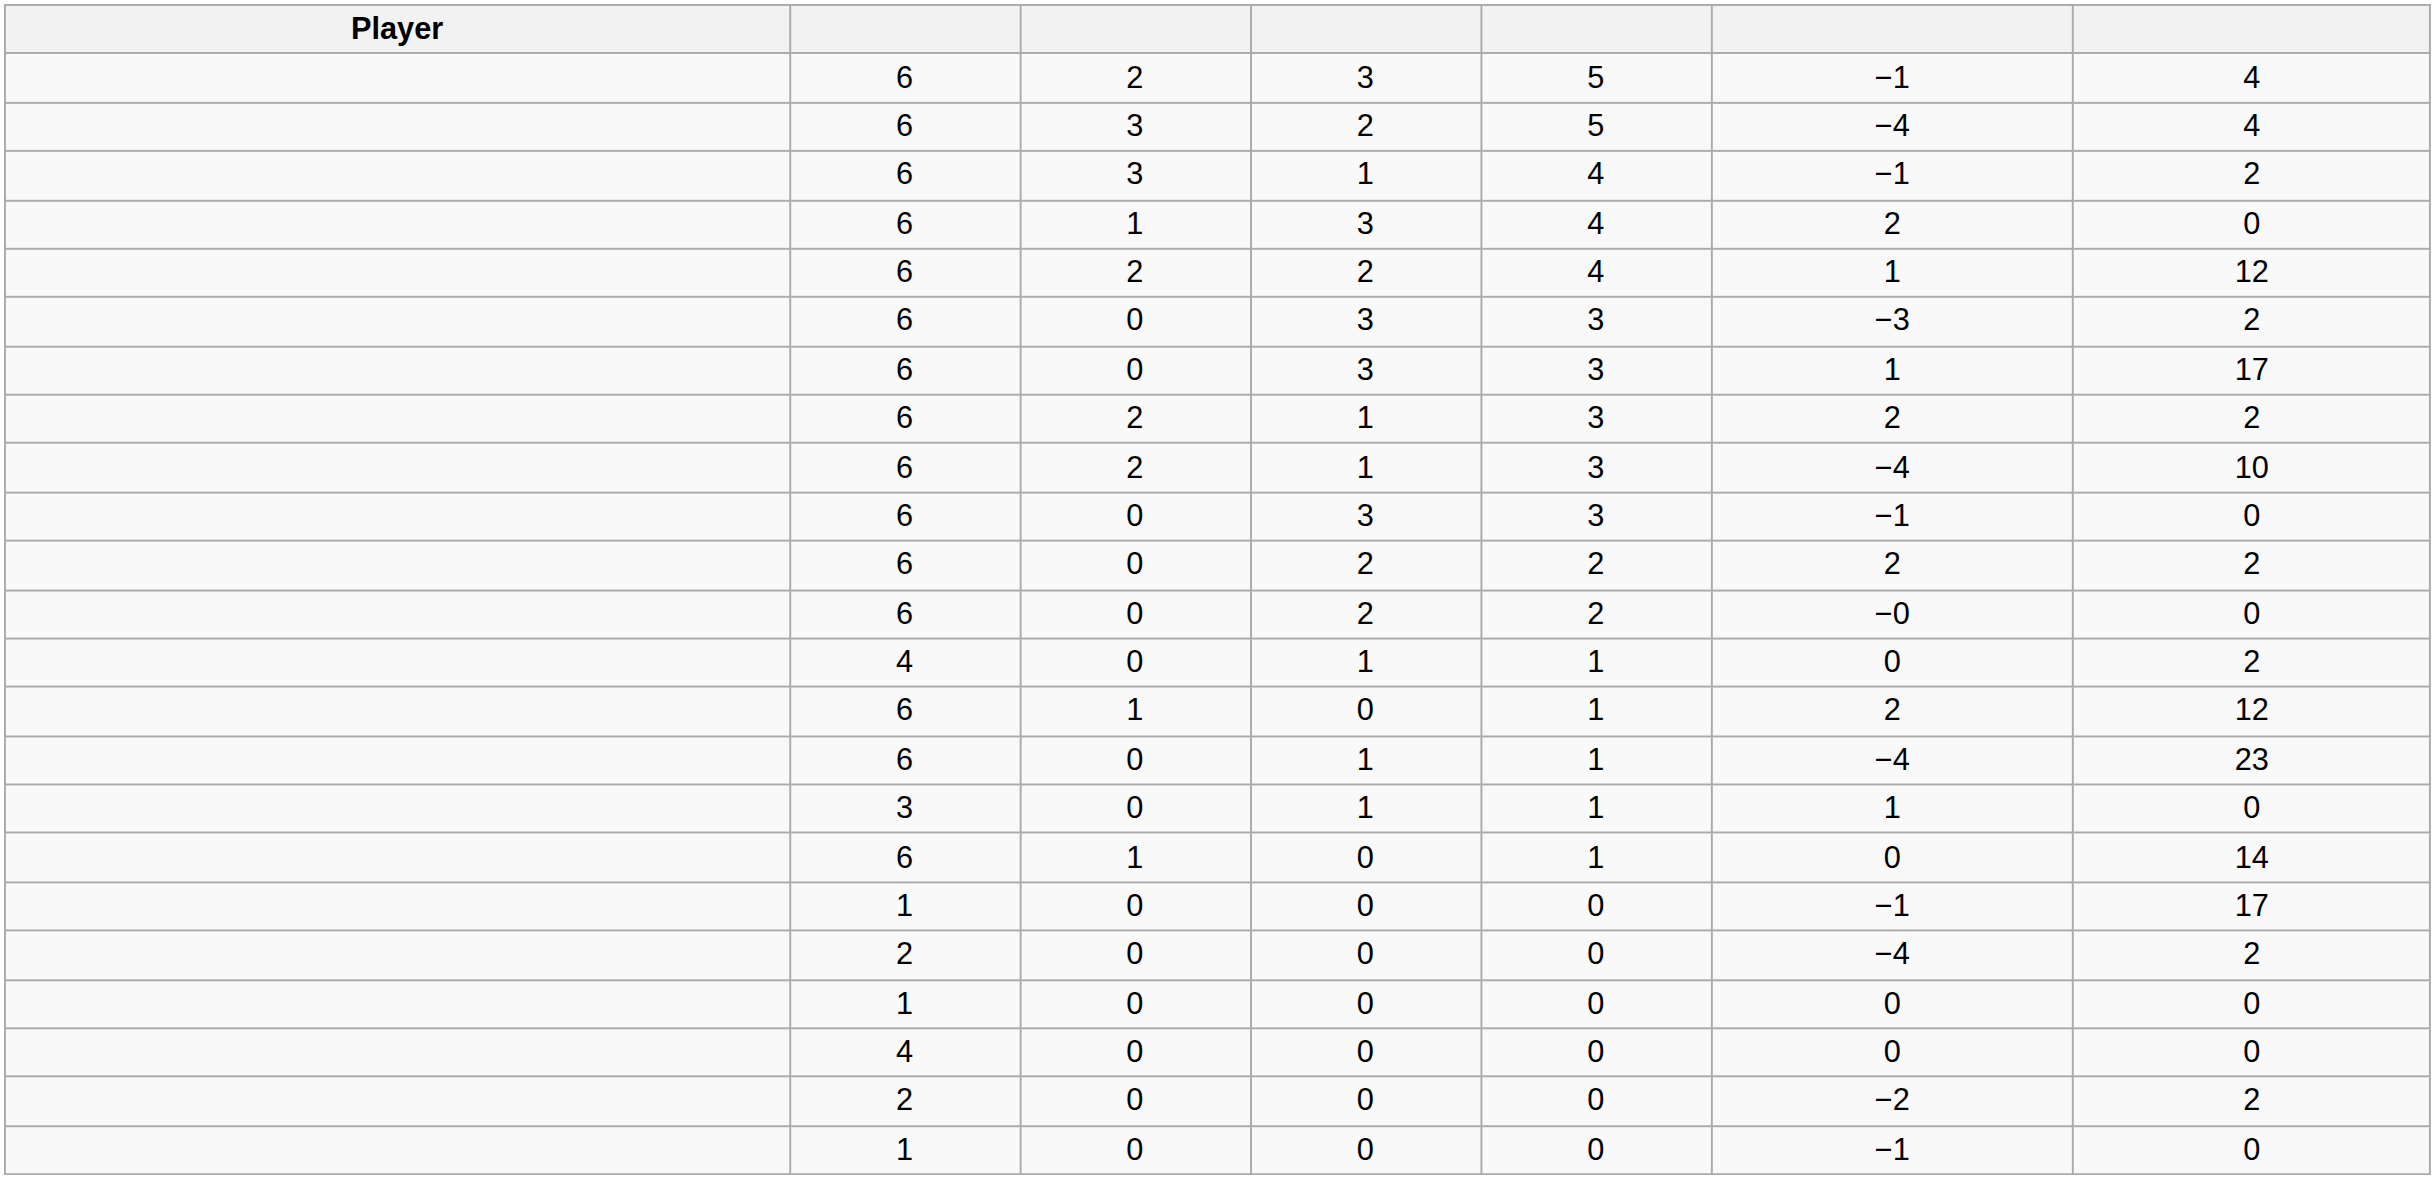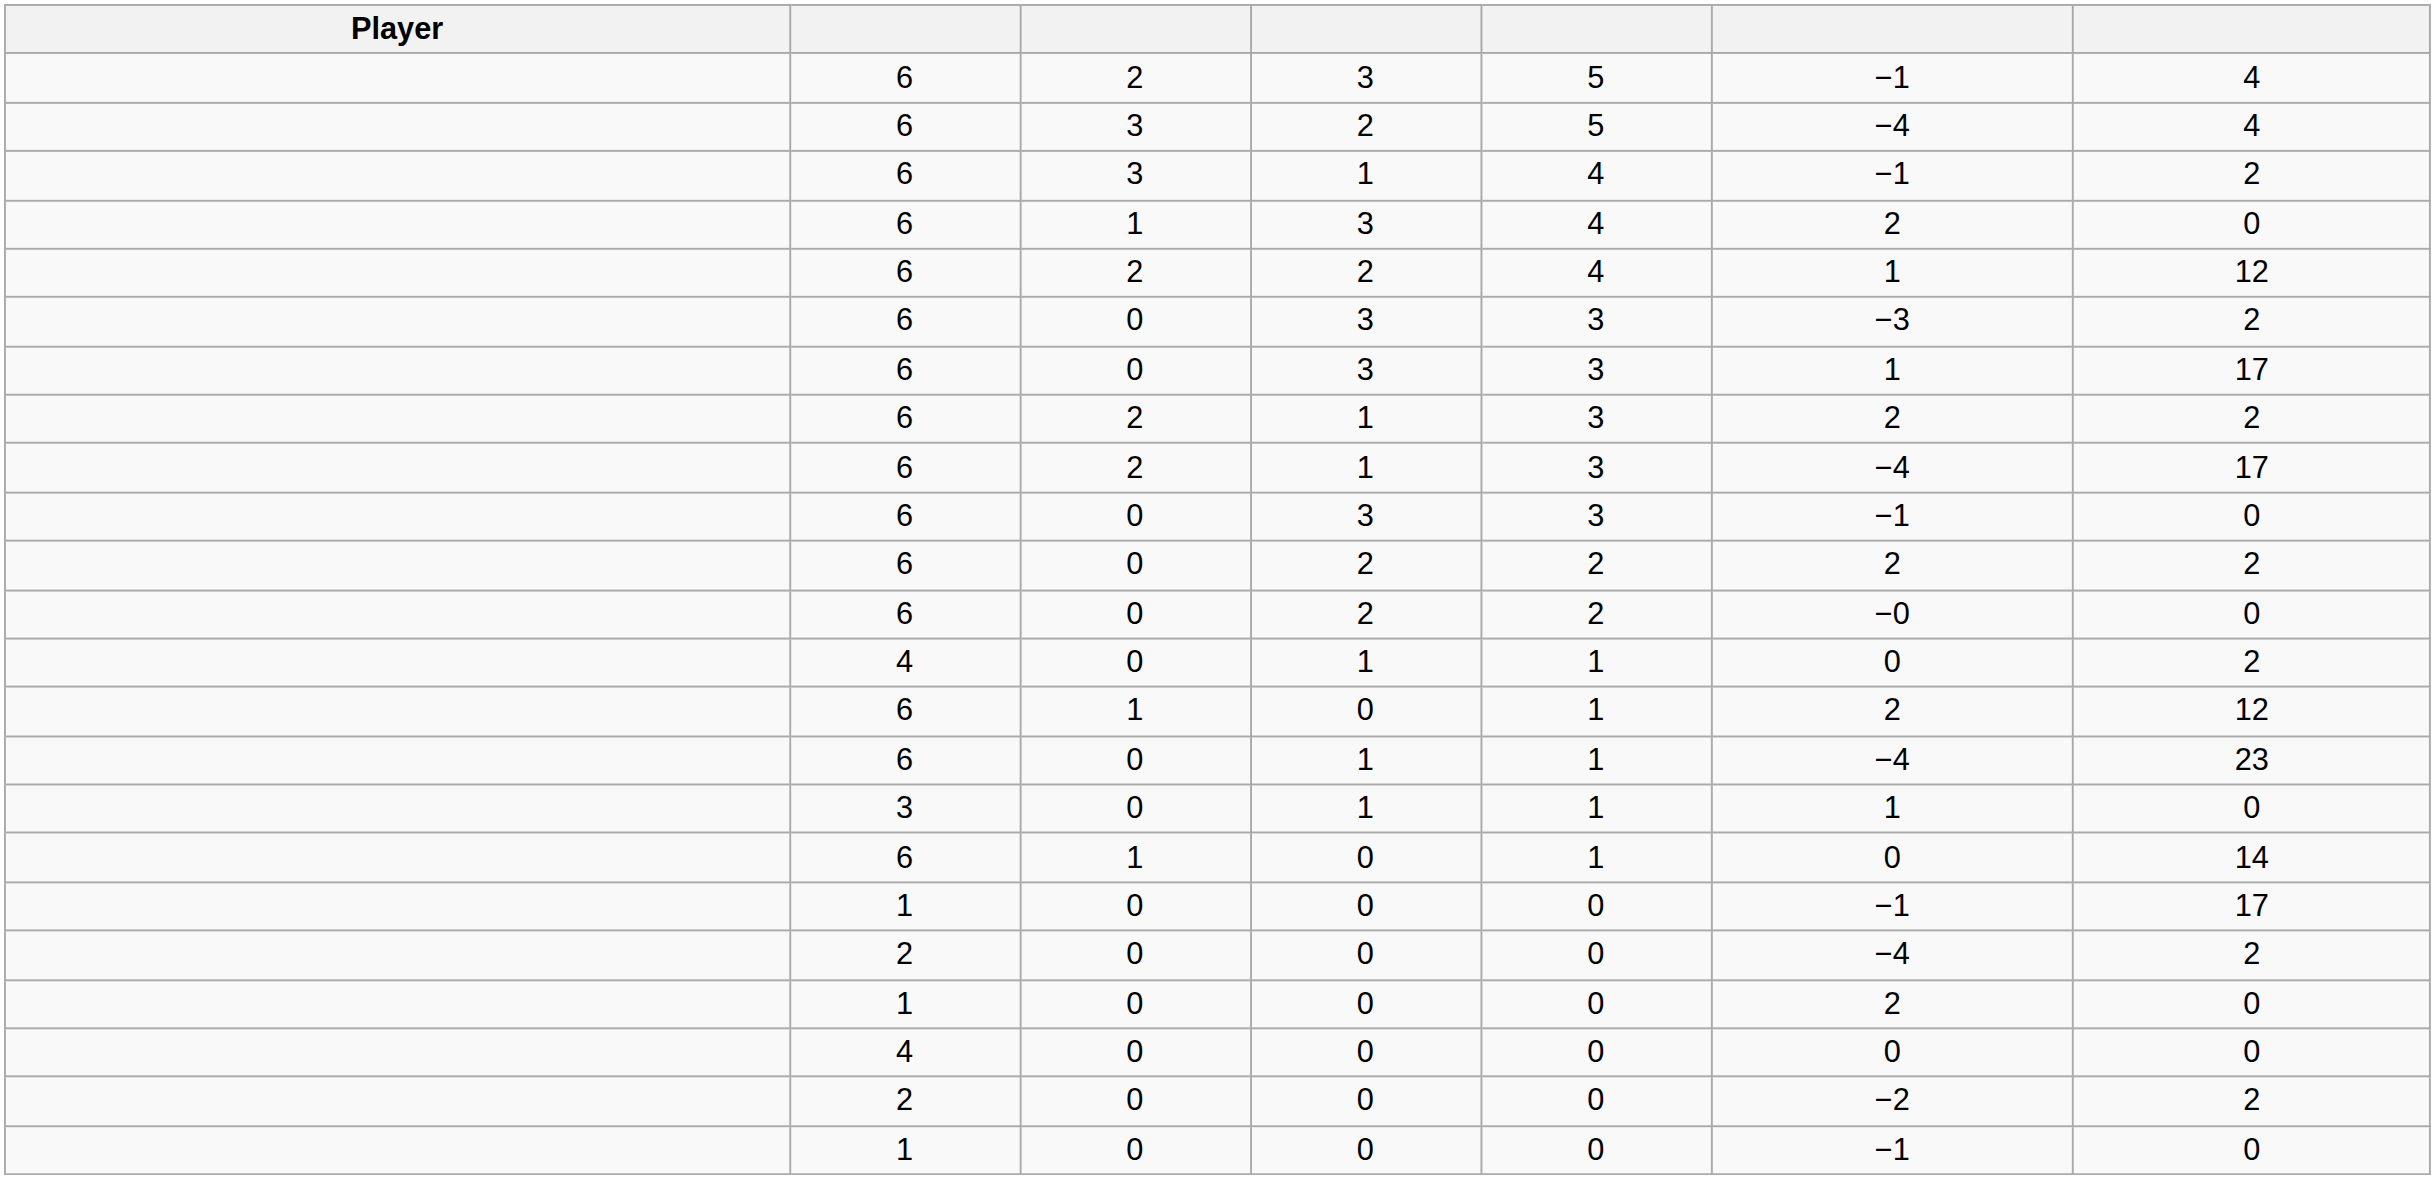(2252, 467) 10 -> (2252, 467) 17
(1892, 1003) 0 -> (1892, 1003) 2
